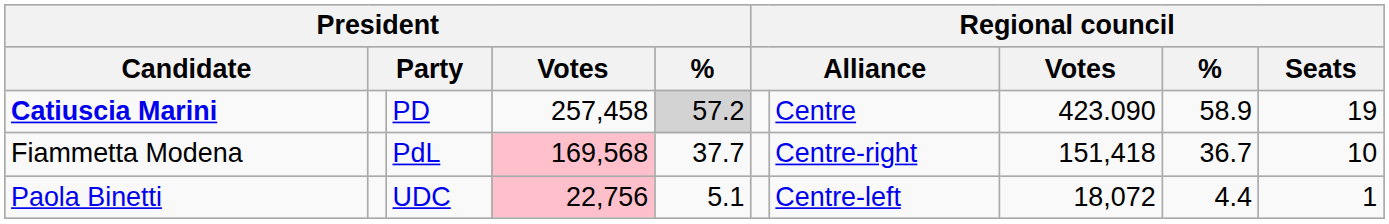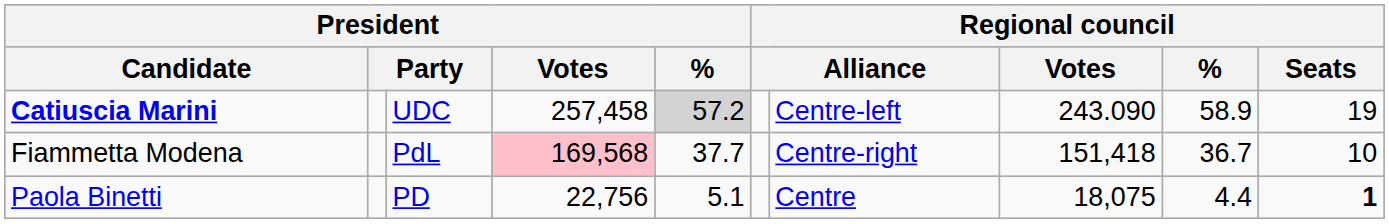(411, 111) PD -> (422, 111) UDC
(816, 111) Centre -> (838, 111) Centre-left
(1107, 111) 423.090 -> (1107, 111) 243.090
(422, 196) UDC -> (411, 196) PD
(607, 196) pink background -> (607, 196) no background
(838, 196) Centre-left -> (816, 196) Centre
(1115, 196) 18,072 -> (1115, 196) 18,075
(1370, 196) normal -> (1370, 196) bold
